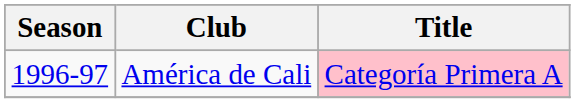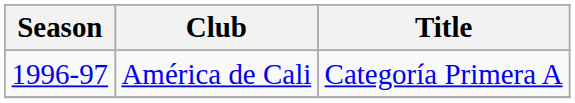(444, 73) pink background -> (444, 73) no background
